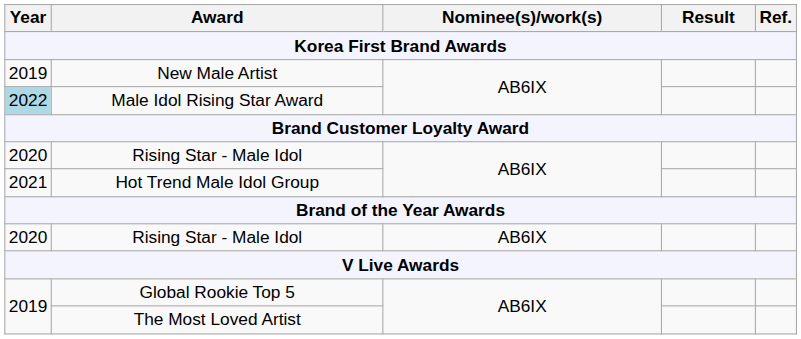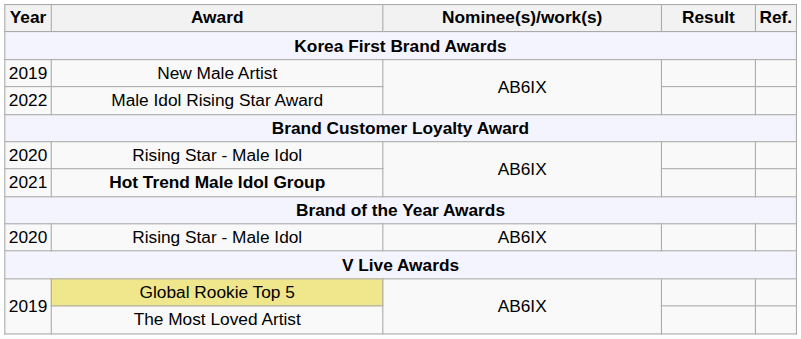(28, 100) lightblue background -> (28, 100) no background
(217, 182) normal -> (217, 182) bold
(217, 292) no background -> (217, 292) khaki background
